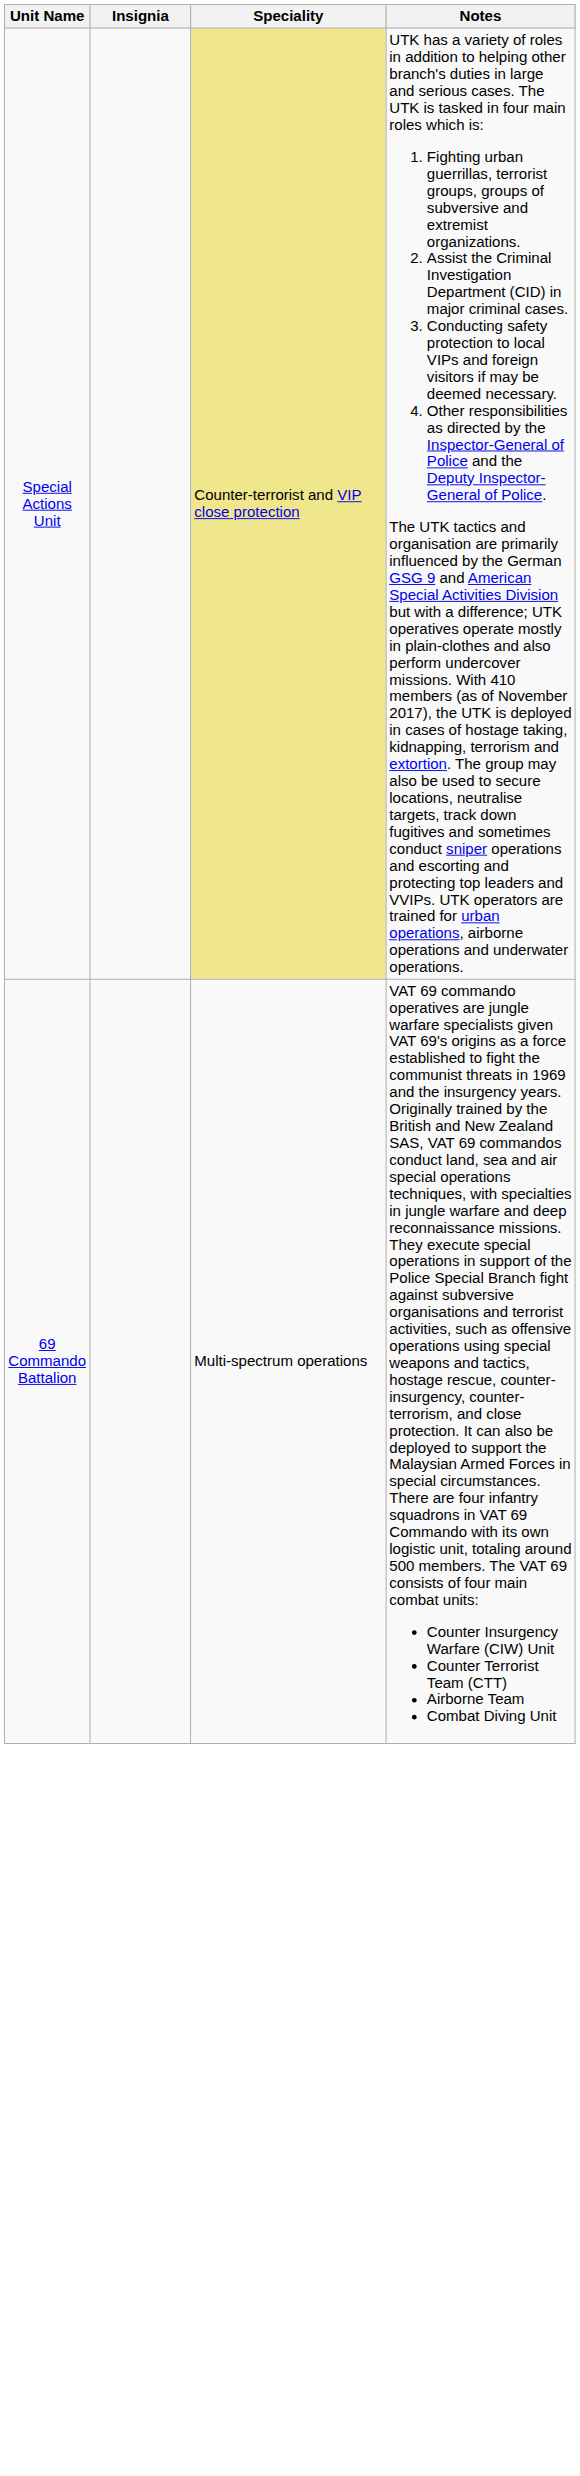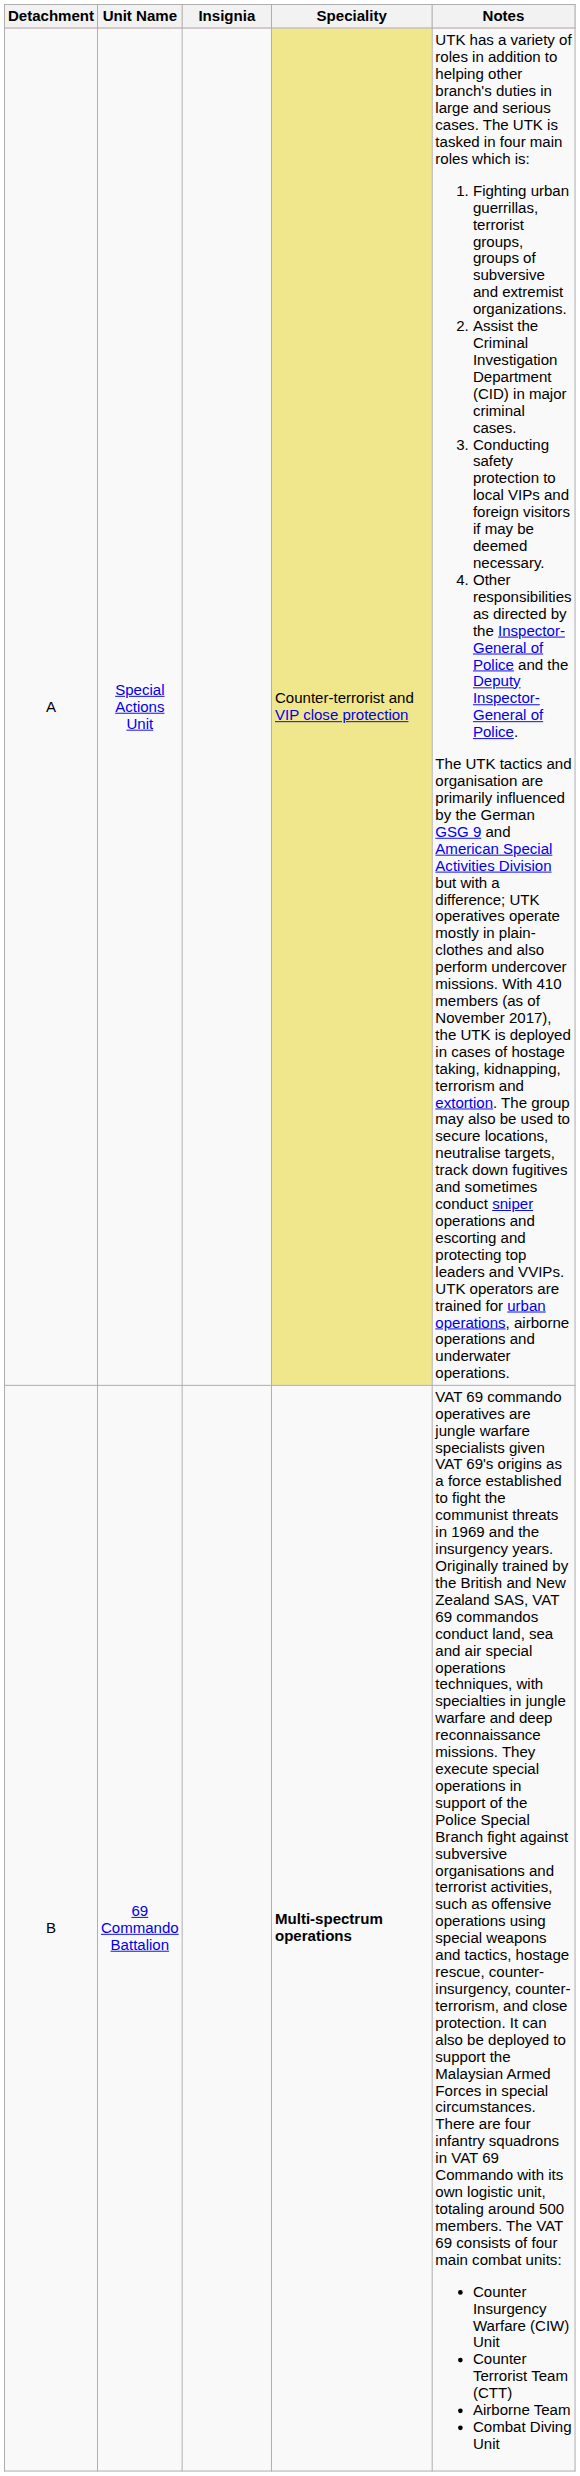+ column: (51, 16)
(281, 1361) normal -> (329, 1928) bold
